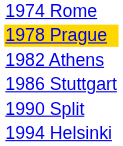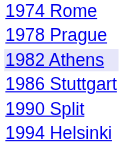(56, 35) gold background -> (56, 35) no background
(55, 60) no background -> (55, 60) lavender background
